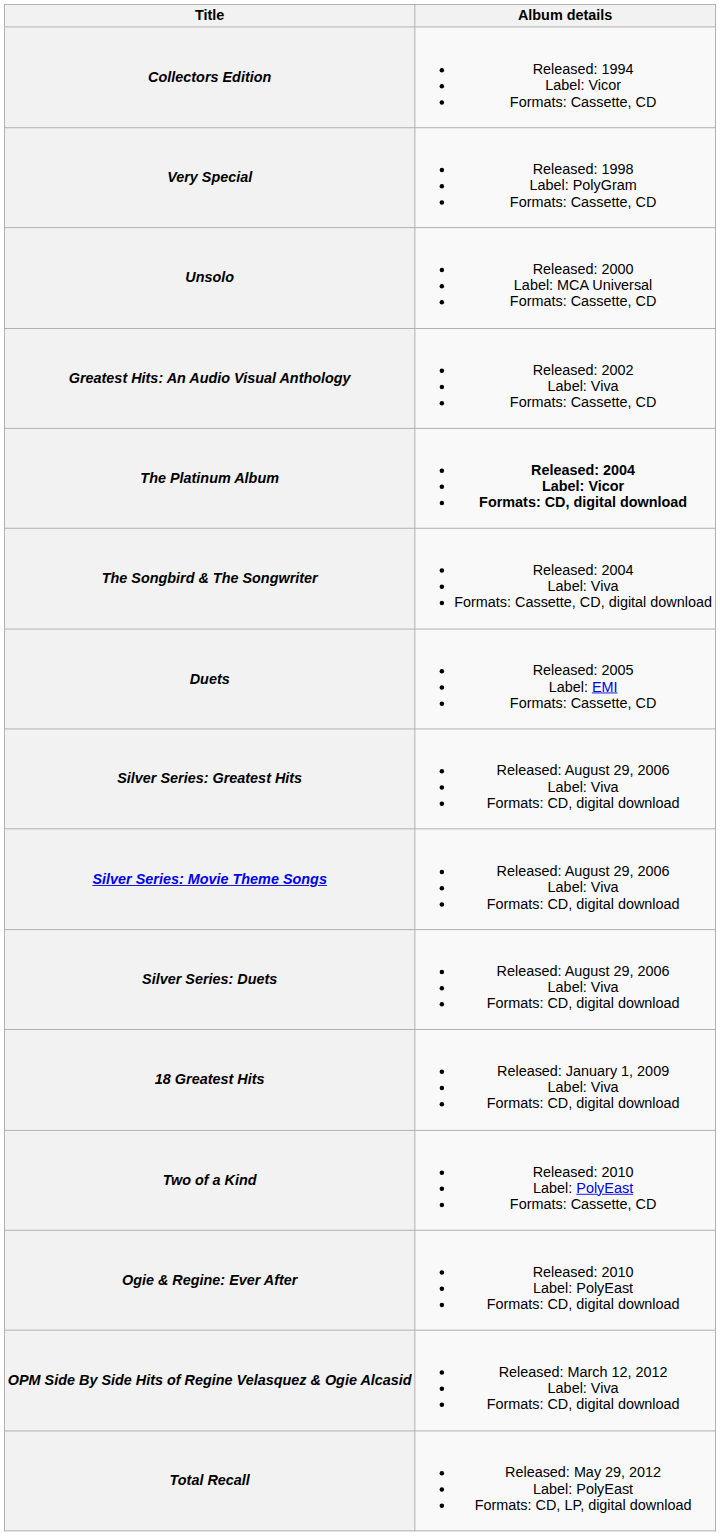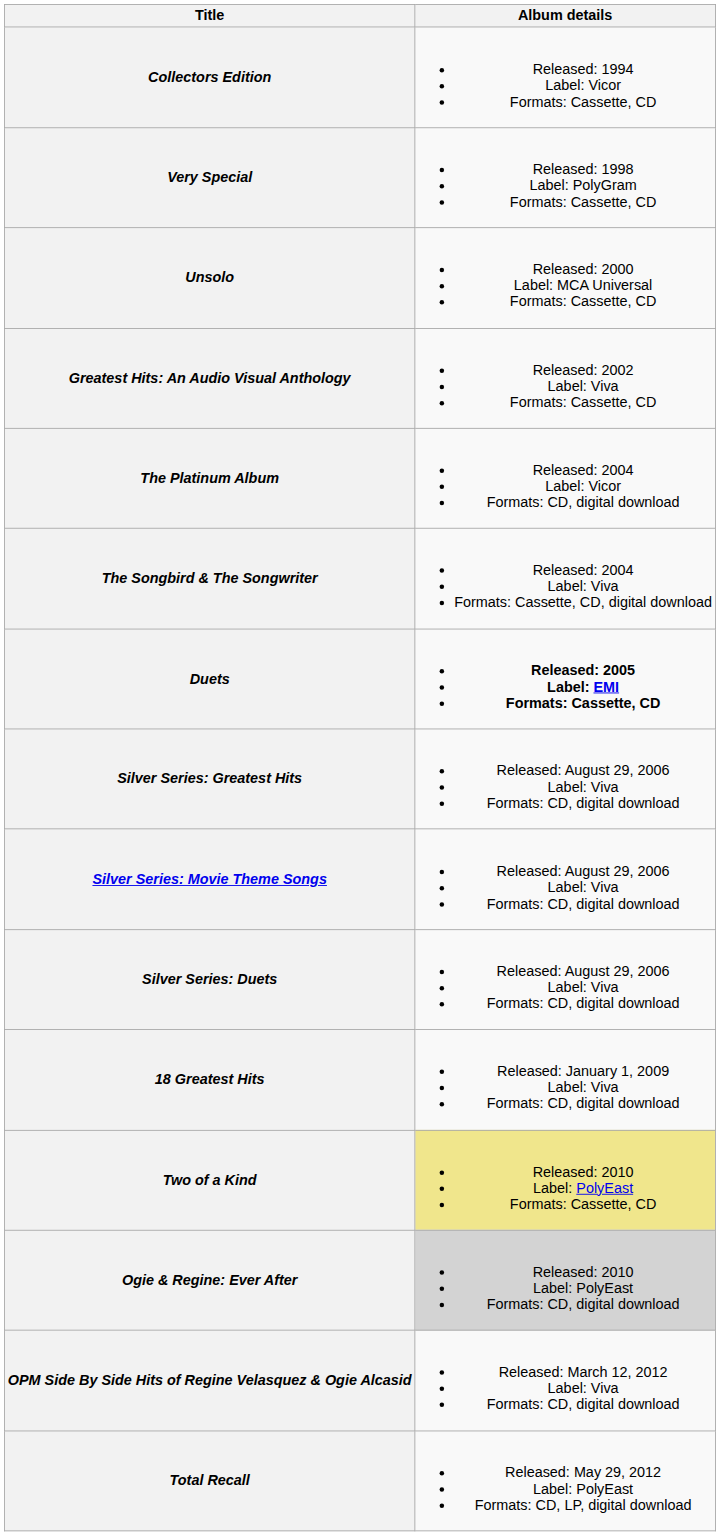(565, 486) bold -> (565, 486) normal
(565, 687) normal -> (565, 687) bold
(565, 1188) no background -> (565, 1188) khaki background
(565, 1288) no background -> (565, 1288) lightgrey background
